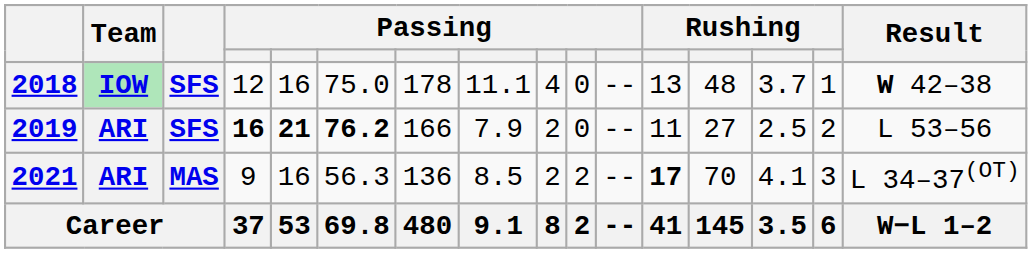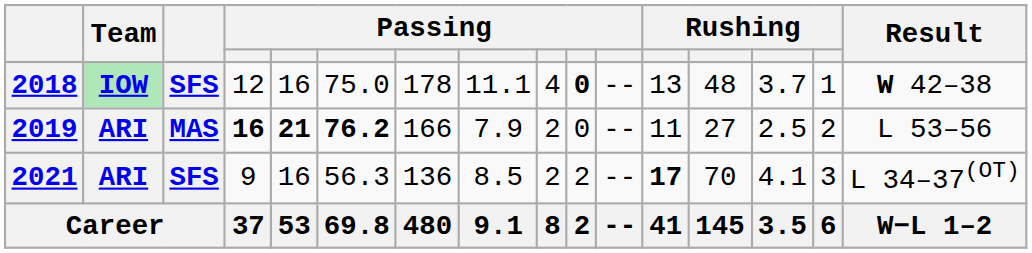(582, 85) normal -> (582, 85) bold
(194, 130) SFS -> (194, 130) MAS
(194, 178) MAS -> (194, 178) SFS
